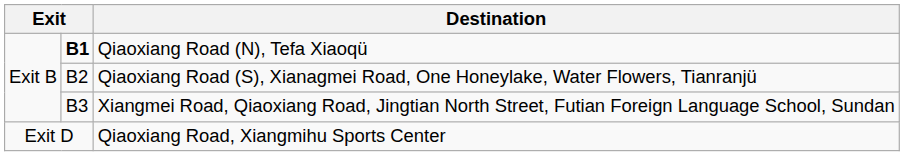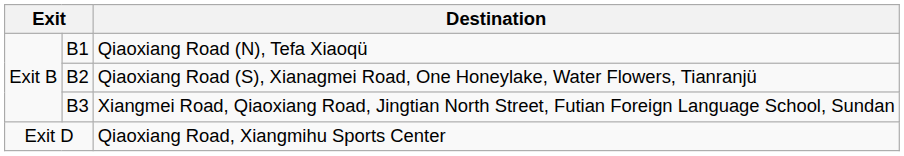(77, 48) bold -> (78, 48) normal
